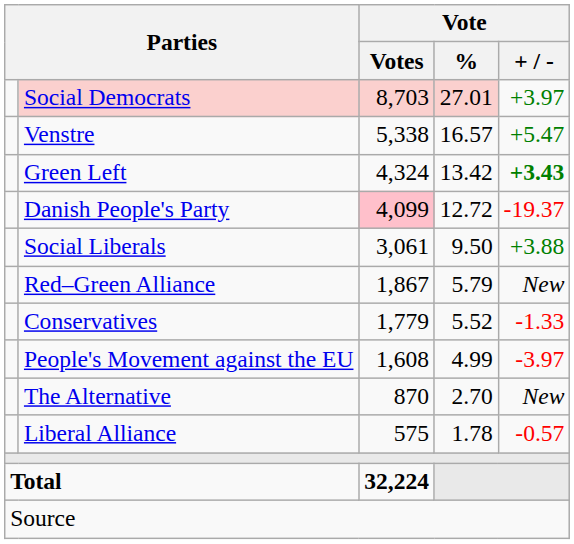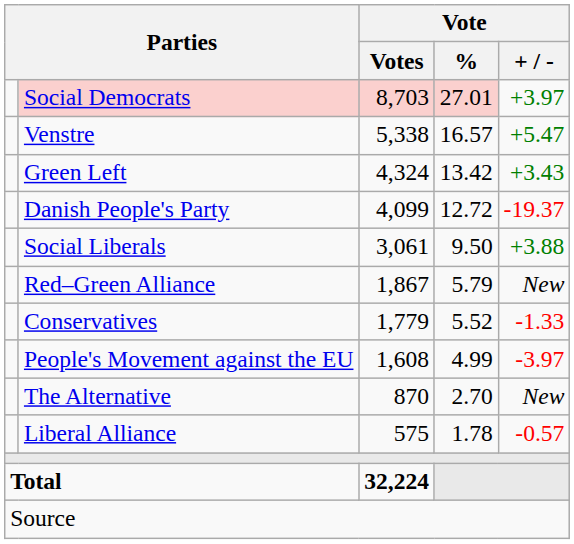(537, 172) bold -> (537, 172) normal
(403, 209) pink background -> (403, 209) no background
